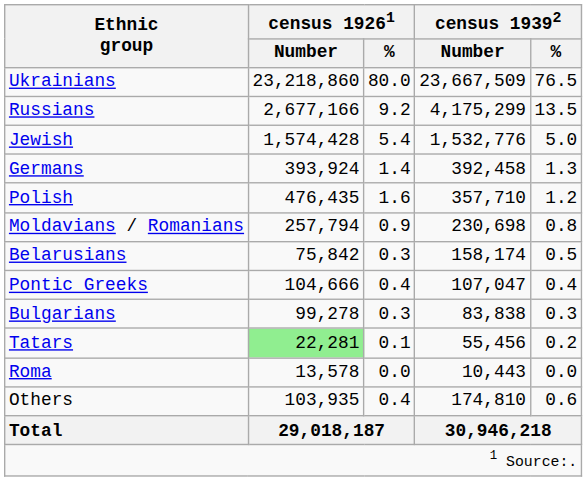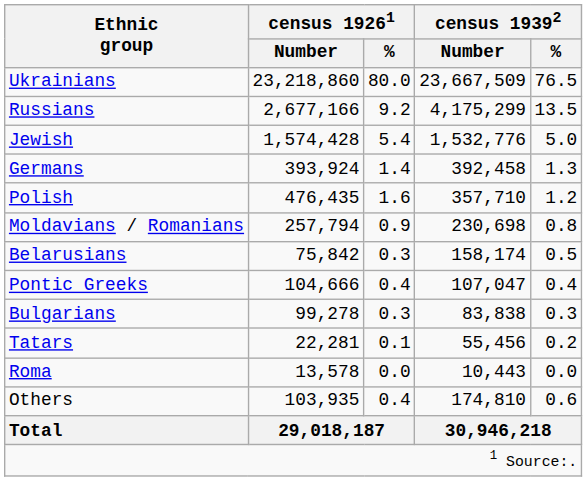(327, 343) lightgreen background -> (327, 343) no background
